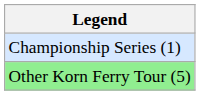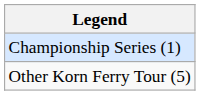(100, 76) lightgreen background -> (100, 76) no background
